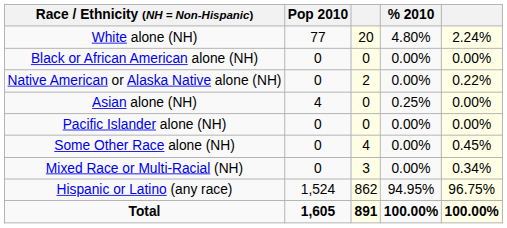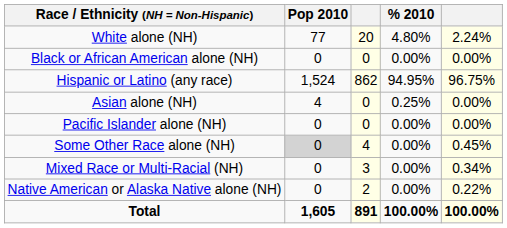rows swapped: (145, 80) <-> (144, 189)
(318, 146) no background -> (318, 146) lightgrey background
